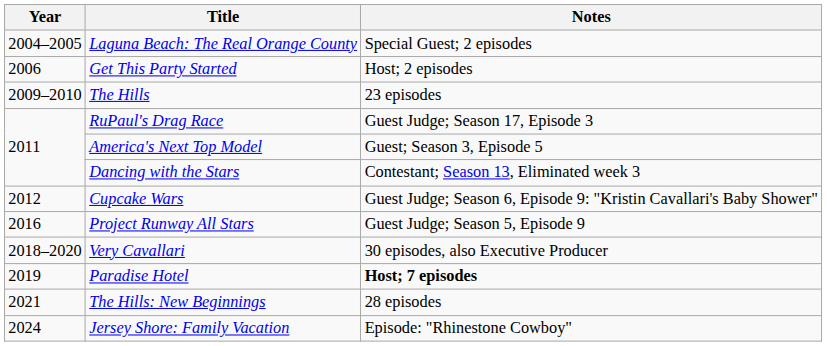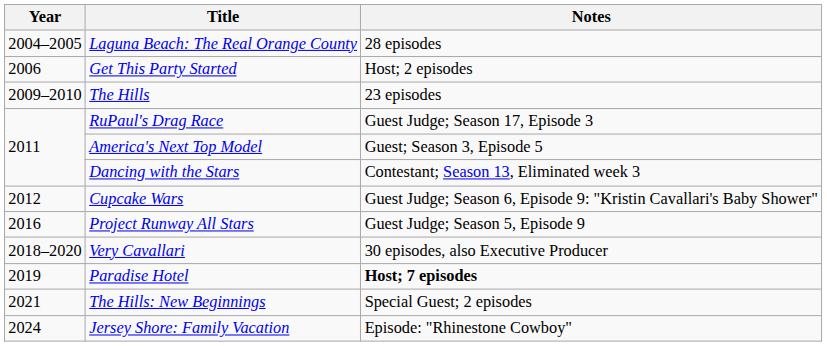(448, 43) Special Guest; 2 episodes -> (403, 43) 28 episodes
(403, 302) 28 episodes -> (448, 302) Special Guest; 2 episodes
